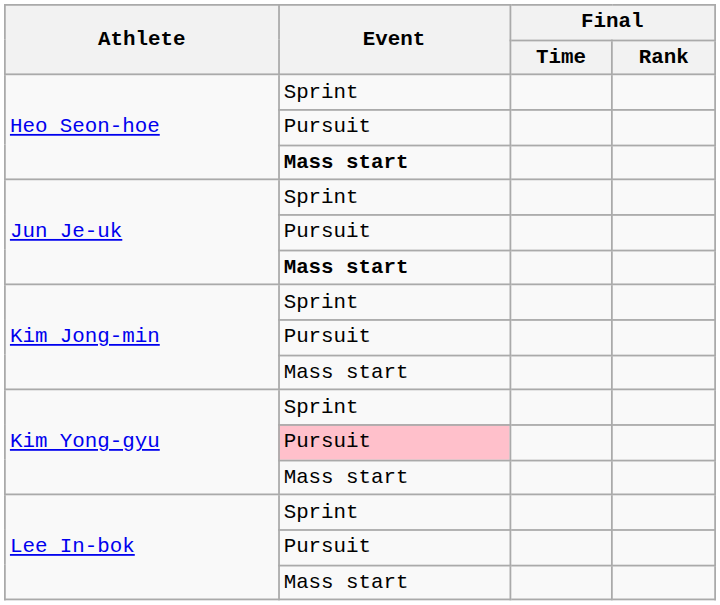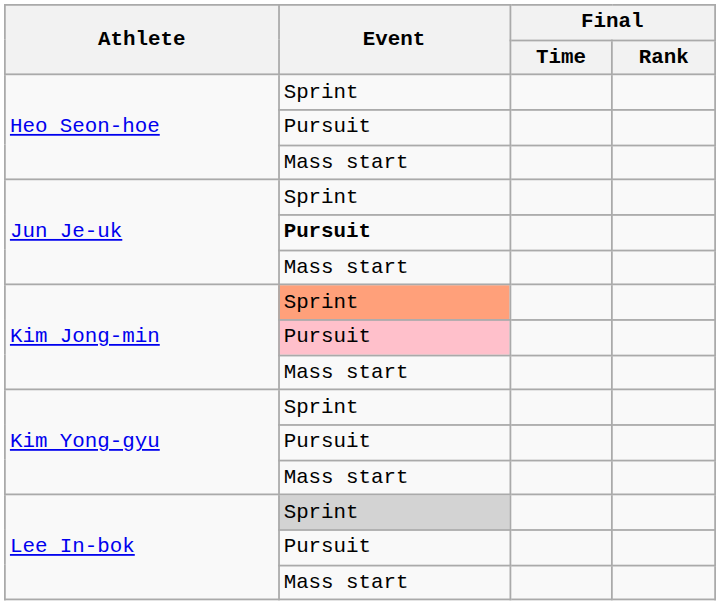(346, 162) bold -> (346, 162) normal
(327, 232) normal -> (327, 232) bold
(346, 267) bold -> (346, 267) normal
(321, 302) no background -> (321, 302) lightsalmon background
(327, 337) no background -> (327, 337) pink background
(327, 442) pink background -> (327, 442) no background
(321, 512) no background -> (321, 512) lightgrey background
